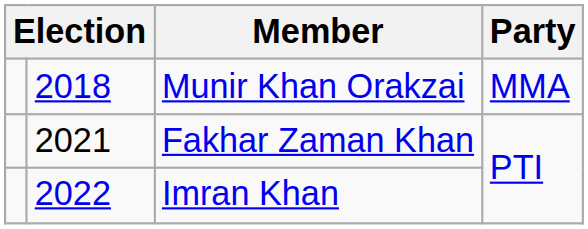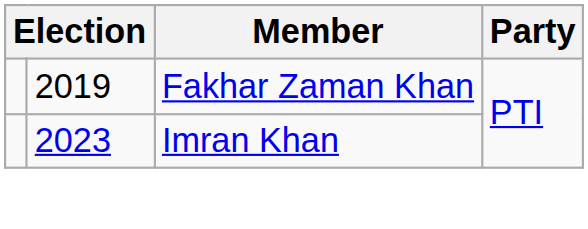- row: (313, 85)
(73, 140) 2021 -> (73, 85) 2019
(73, 194) 2022 -> (73, 140) 2023
